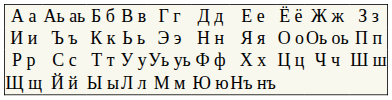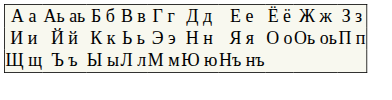(64, 38) Ъ ъ -> (64, 38) Й й
- row: (24, 60)
(64, 83) Й й -> (64, 60) Ъ ъ
